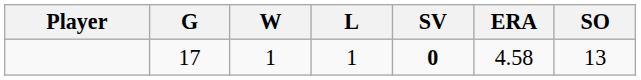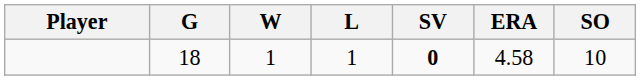(190, 57) 17 -> (190, 57) 18
(595, 57) 13 -> (595, 57) 10
